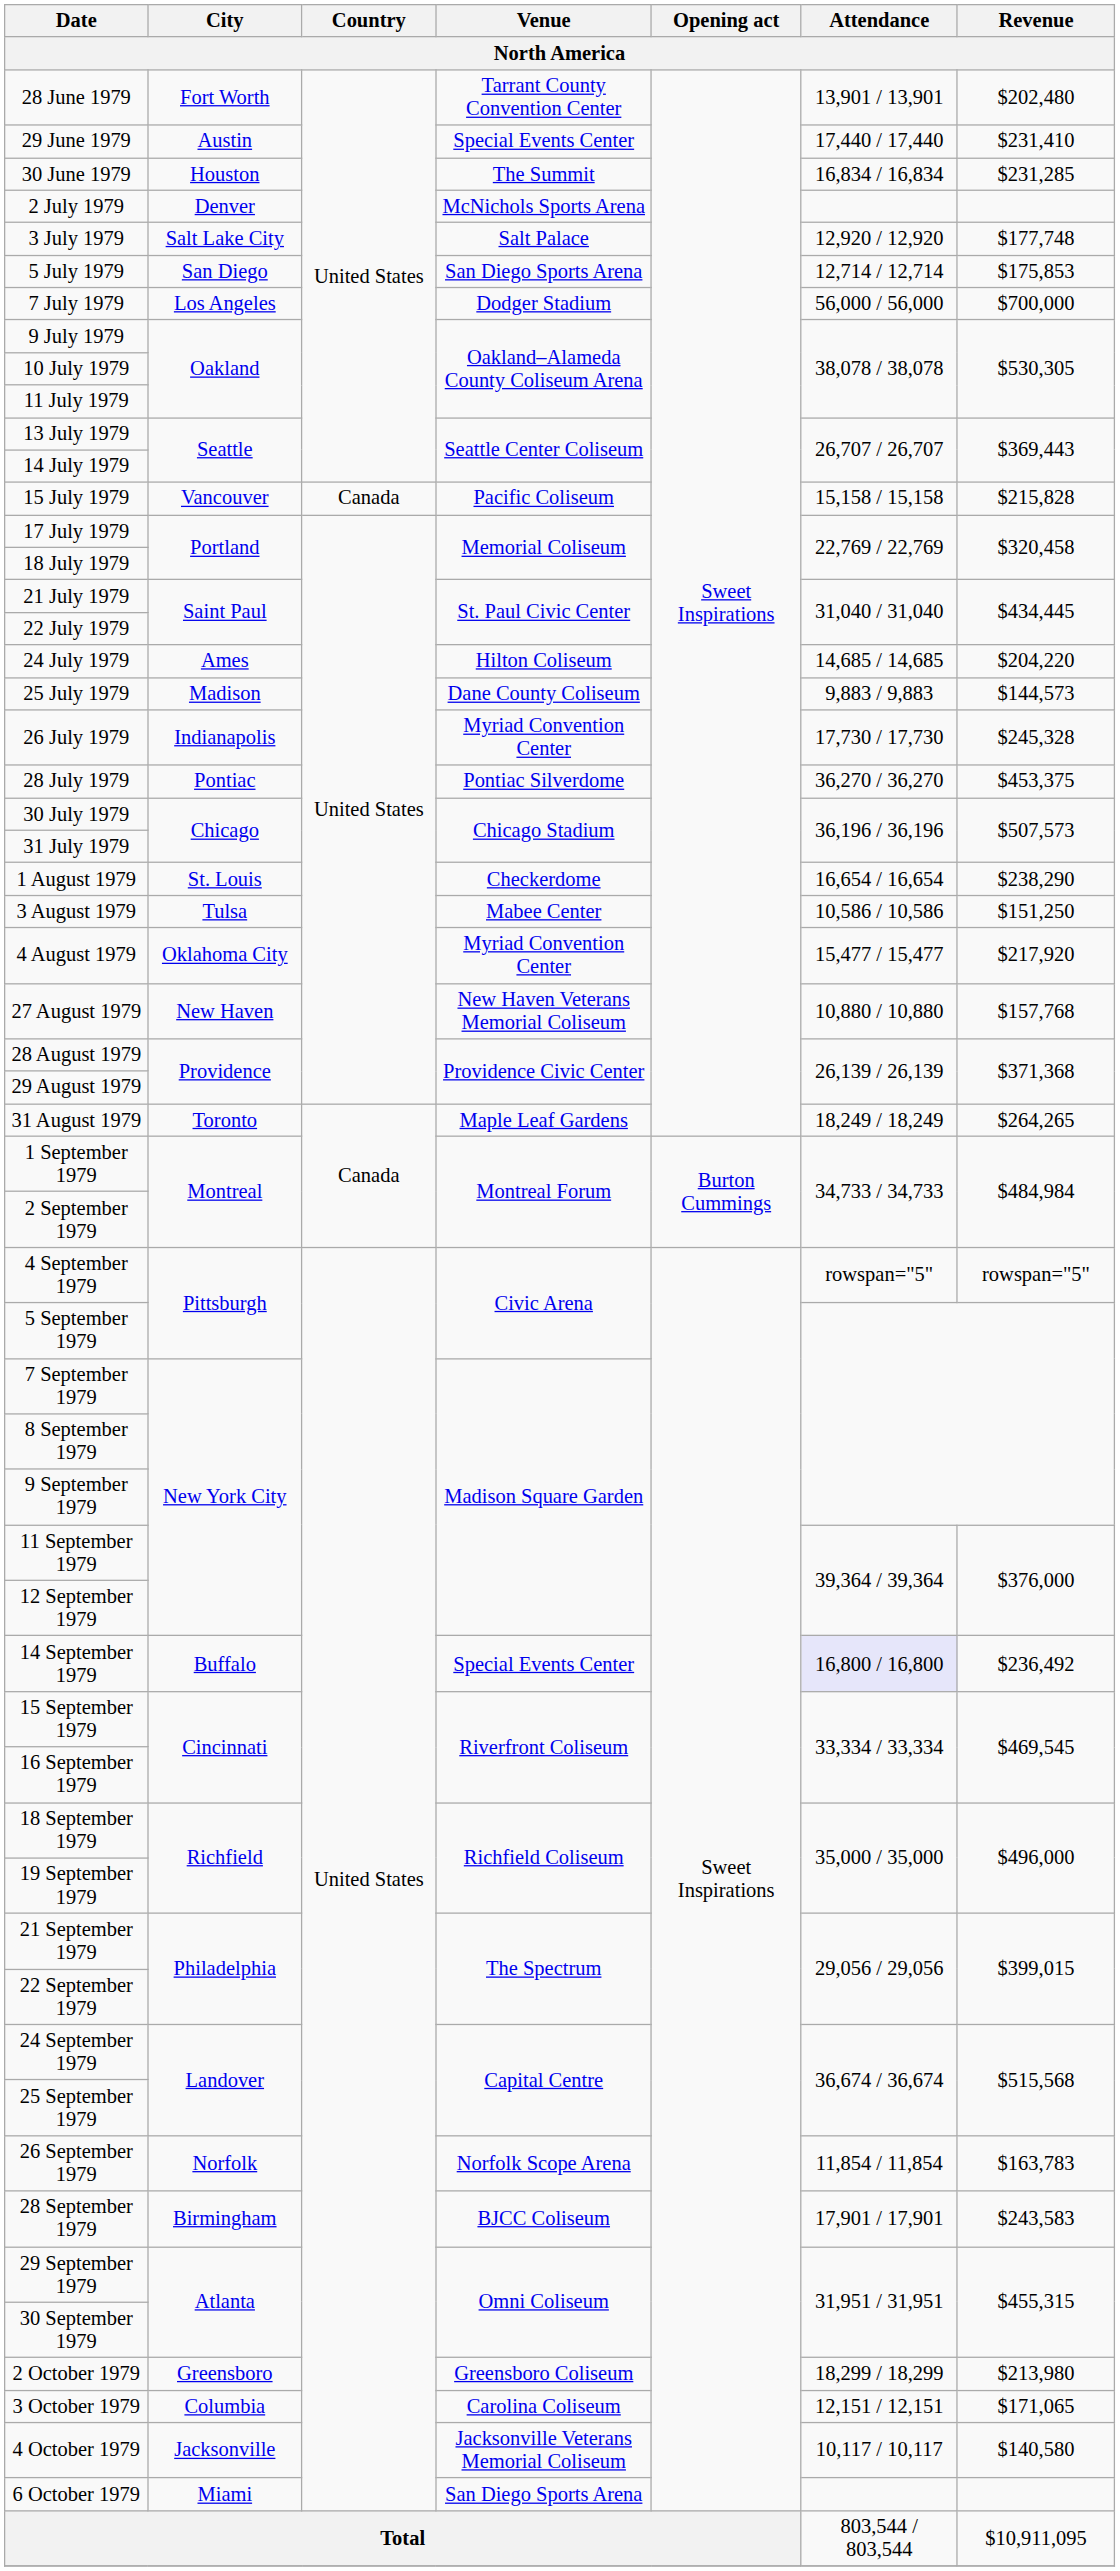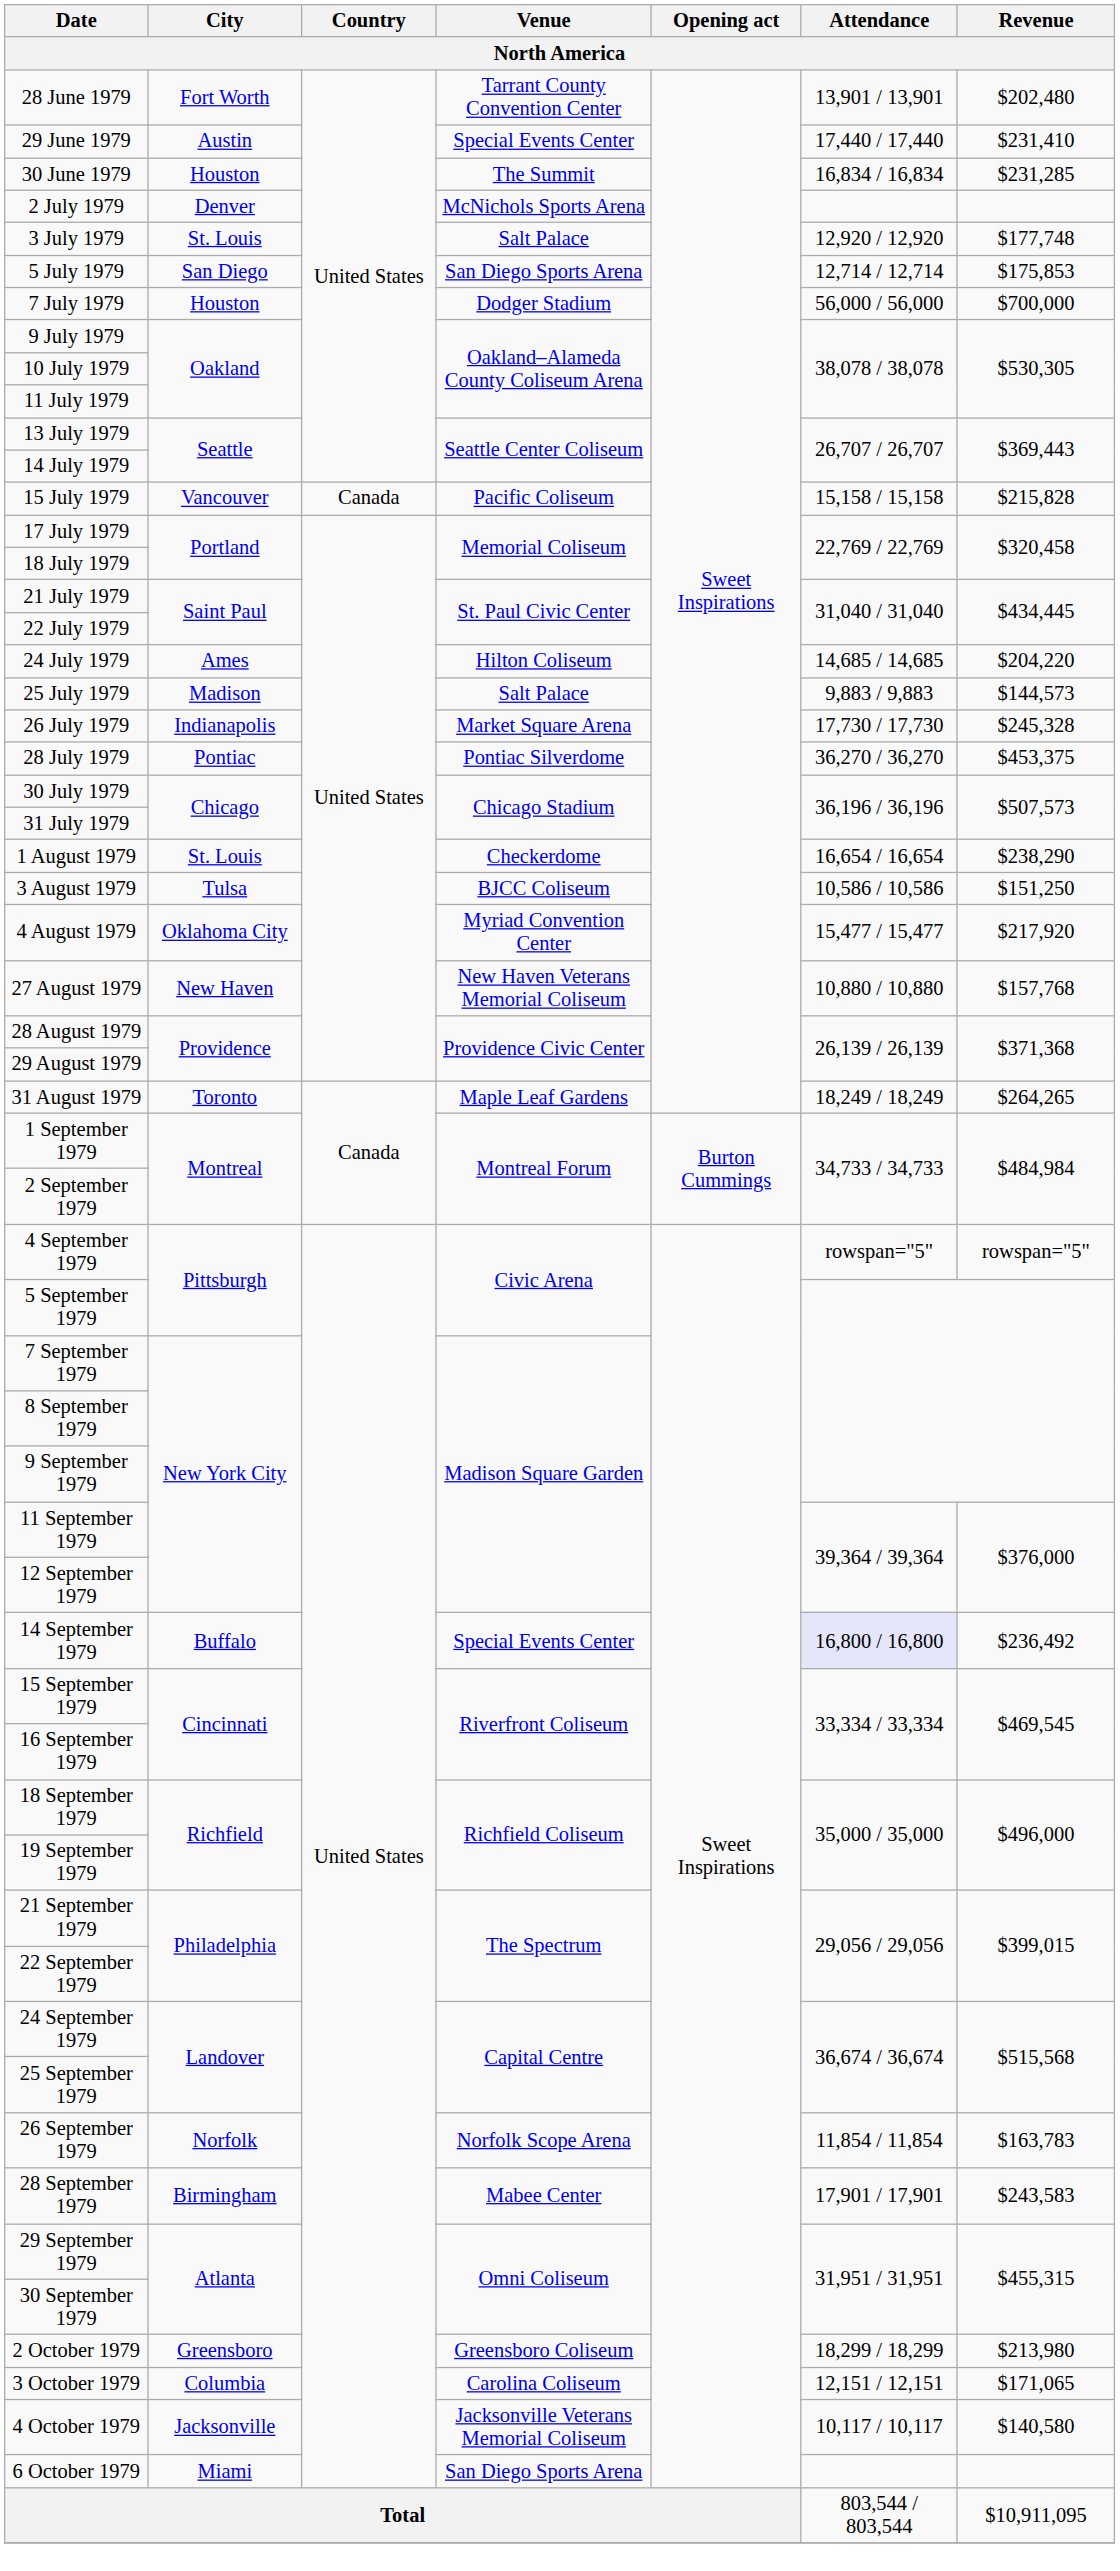(225, 238) Salt Lake City -> (225, 238) St. Louis
(225, 303) Los Angeles -> (225, 303) Houston
(544, 693) Dane County Coliseum -> (544, 693) Salt Palace
(544, 737) Myriad Convention Center -> (544, 725) Market Square Arena
(544, 911) Mabee Center -> (544, 888) BJCC Coliseum
(544, 2218) BJCC Coliseum -> (544, 2195) Mabee Center
